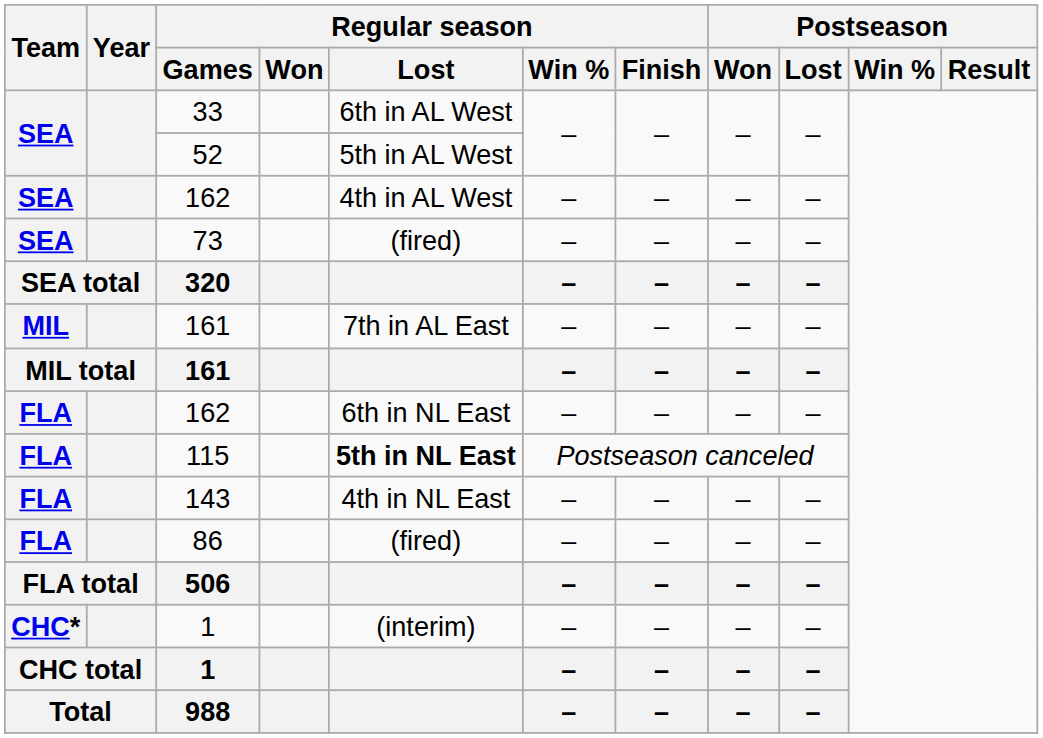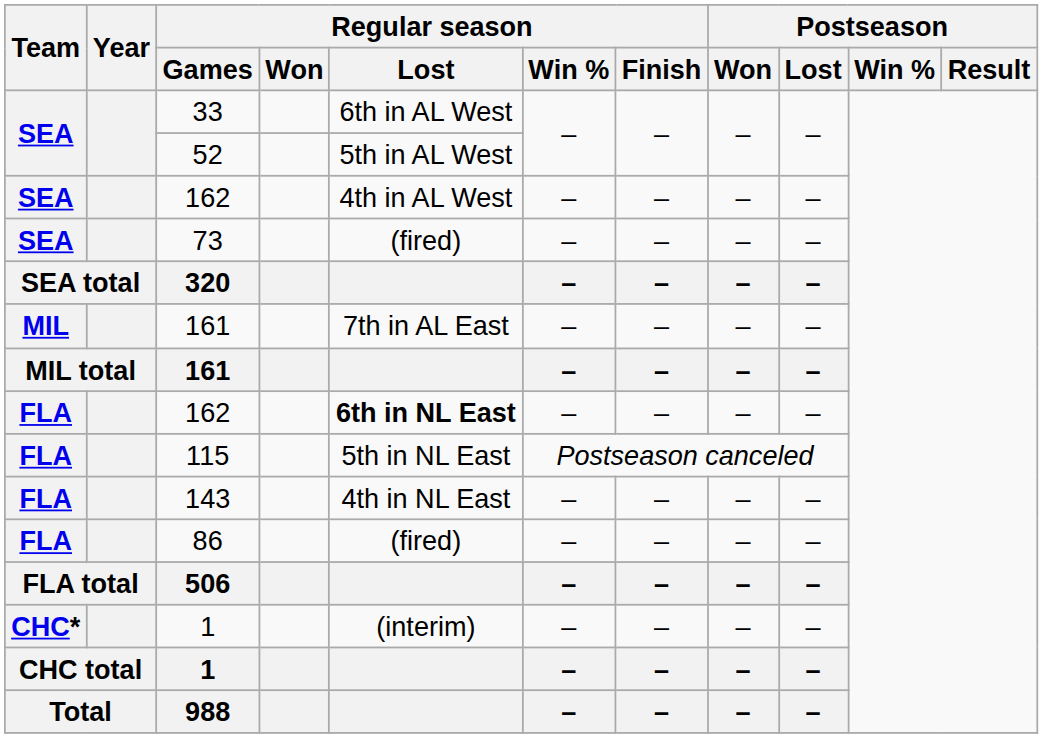(426, 412) normal -> (426, 412) bold
(426, 455) bold -> (426, 455) normal
